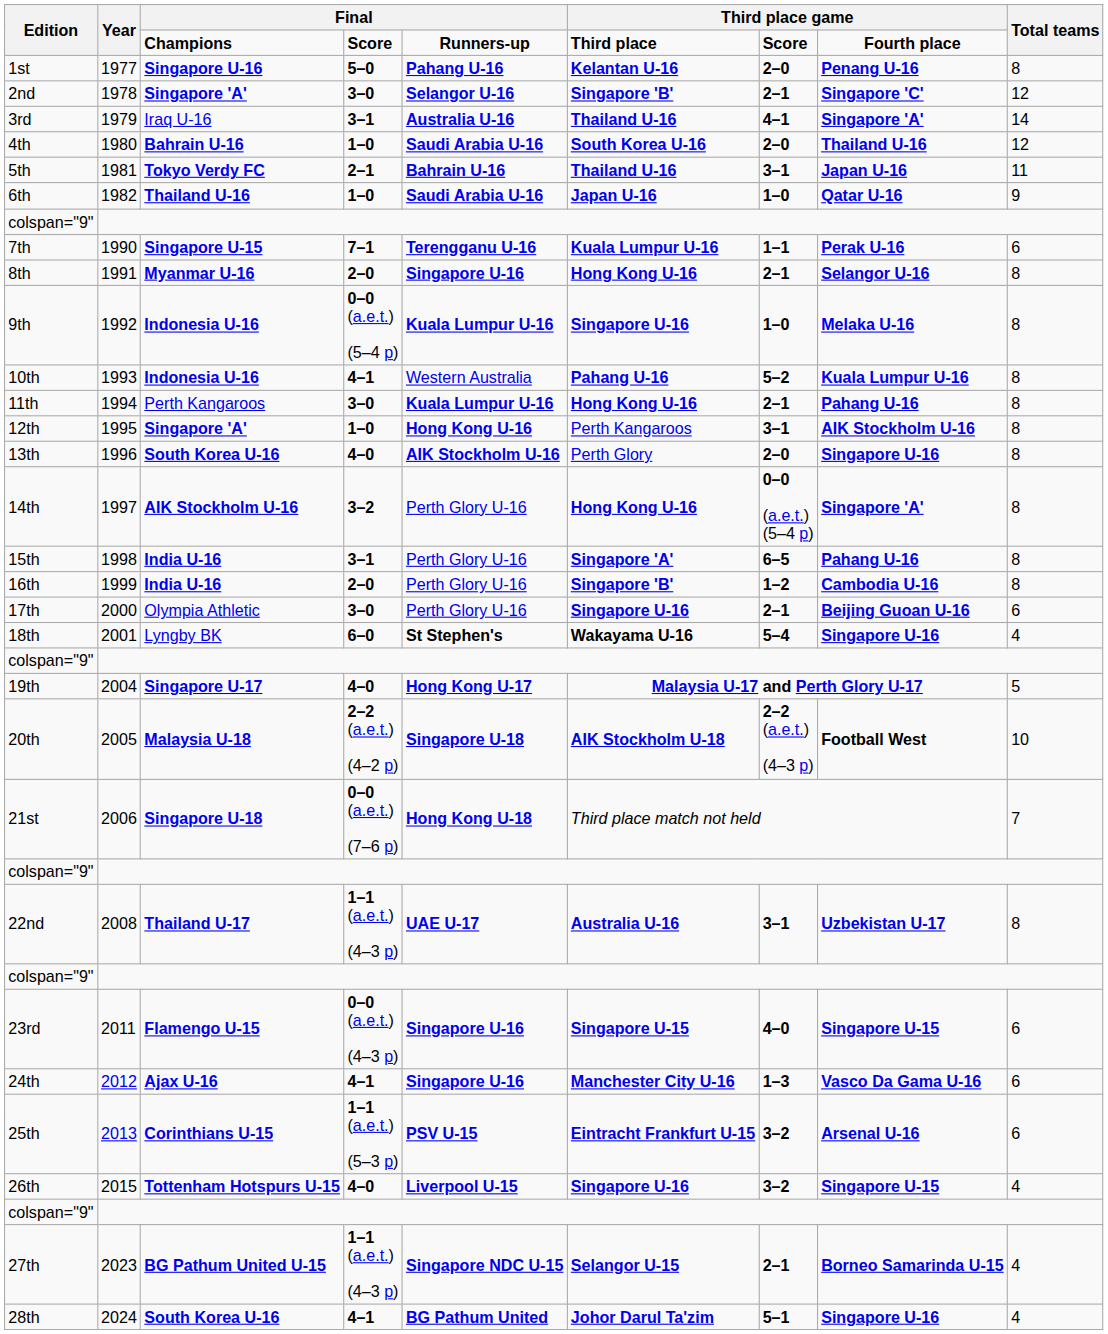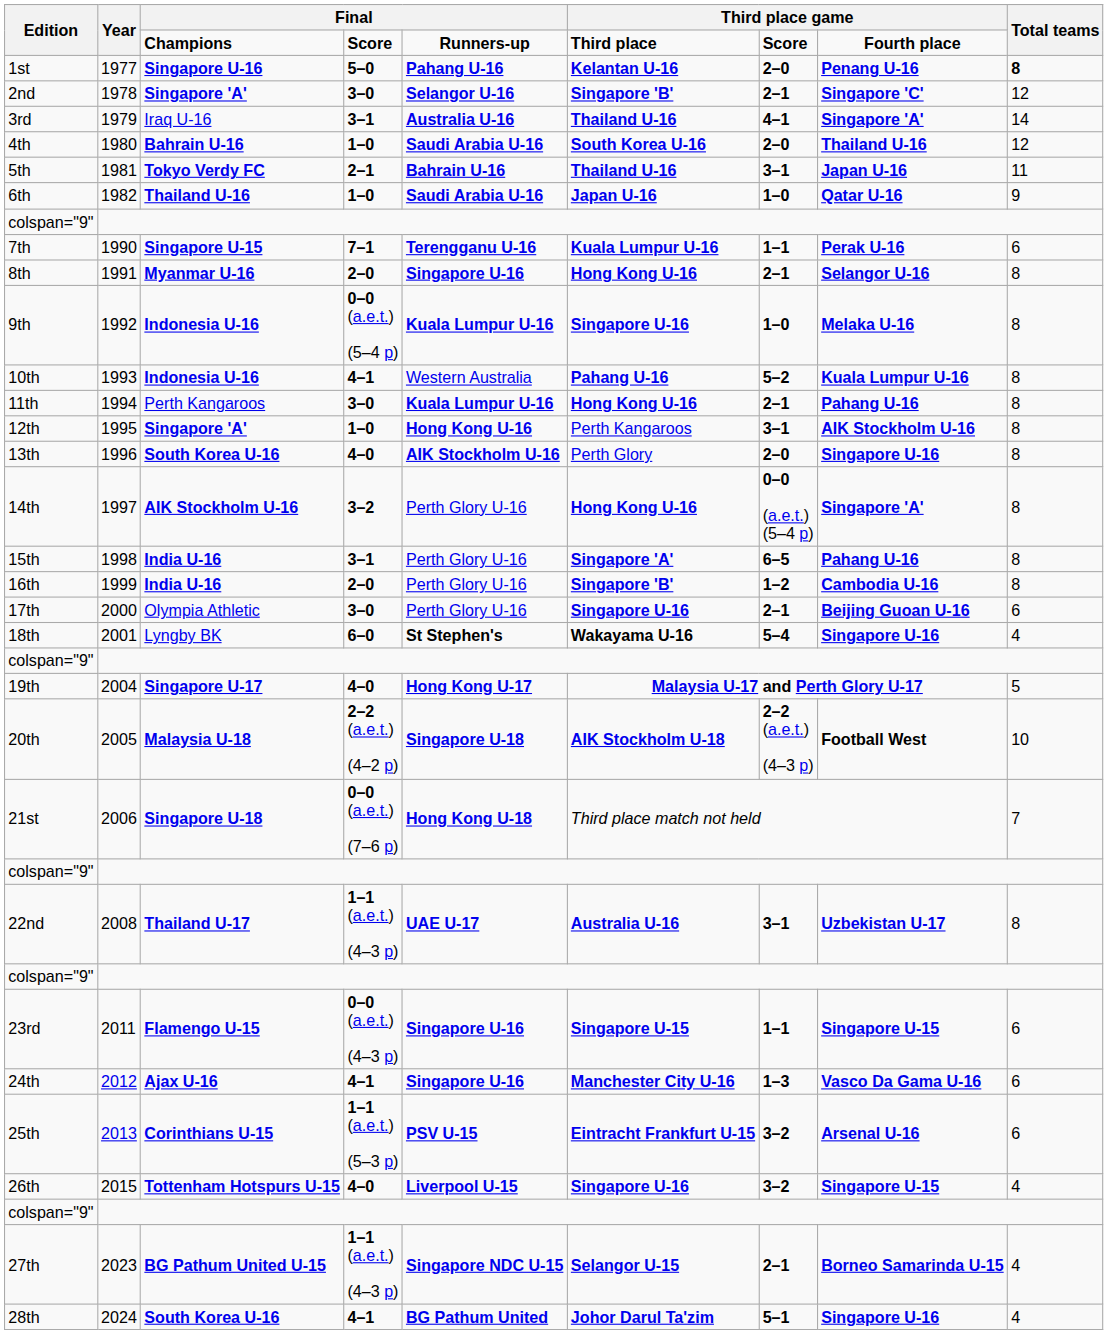(1016, 68) normal -> (1016, 68) bold
(776, 1029) 4–0 -> (776, 1029) 1–1
